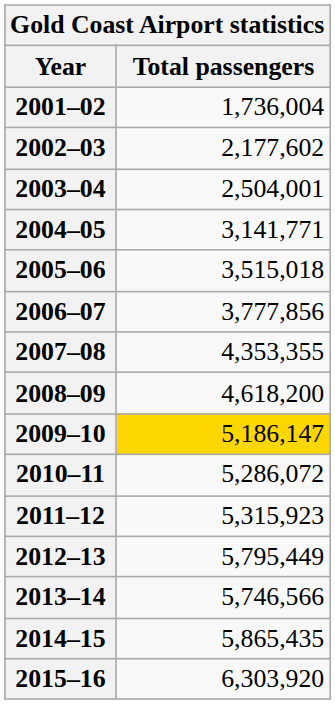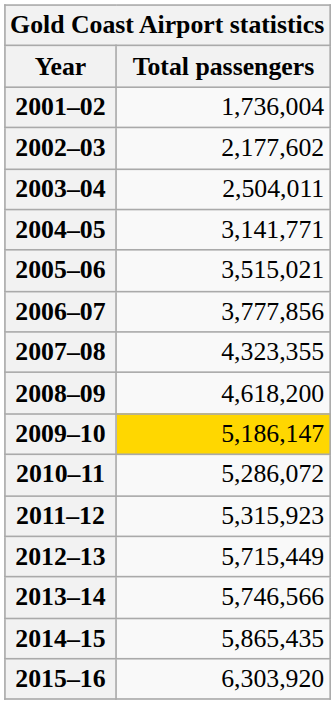(273, 188) 2,504,001 -> (273, 188) 2,504,011
(273, 270) 3,515,018 -> (273, 270) 3,515,021
(273, 352) 4,353,355 -> (273, 352) 4,323,355
(273, 556) 5,795,449 -> (273, 556) 5,715,449
